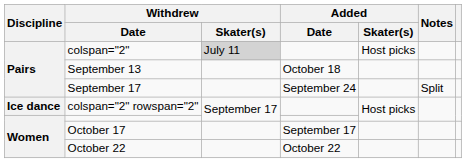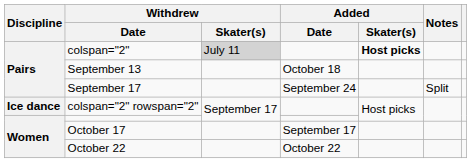(388, 50) normal -> (391, 50) bold
